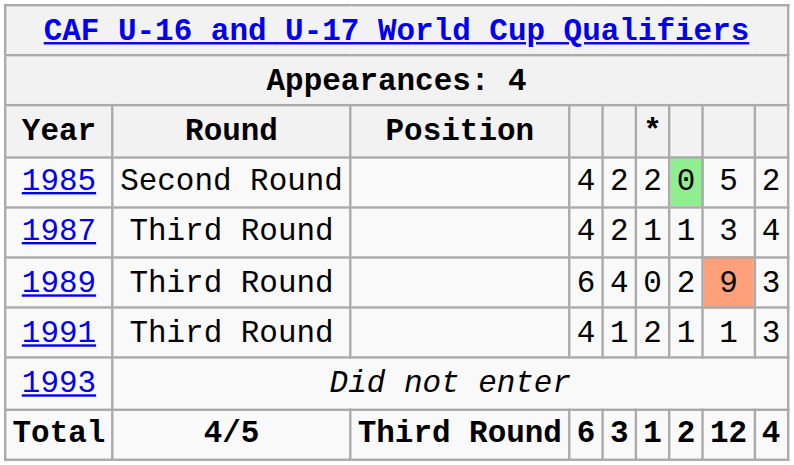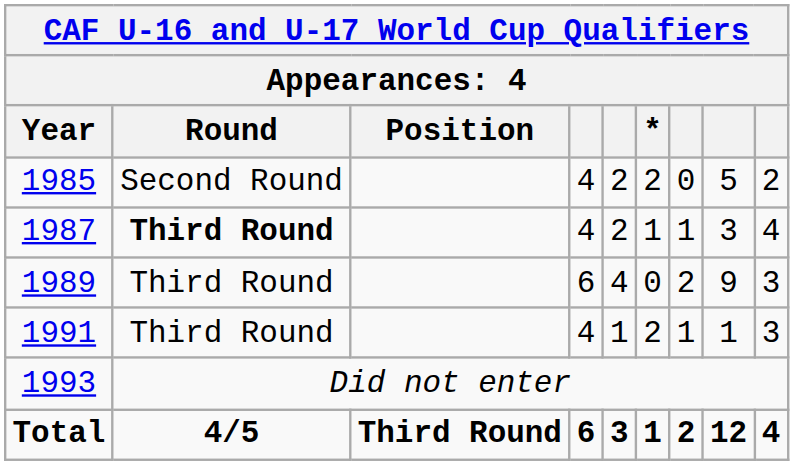(686, 182) lightgreen background -> (686, 182) no background
(232, 232) normal -> (232, 232) bold
(729, 283) lightsalmon background -> (729, 283) no background
